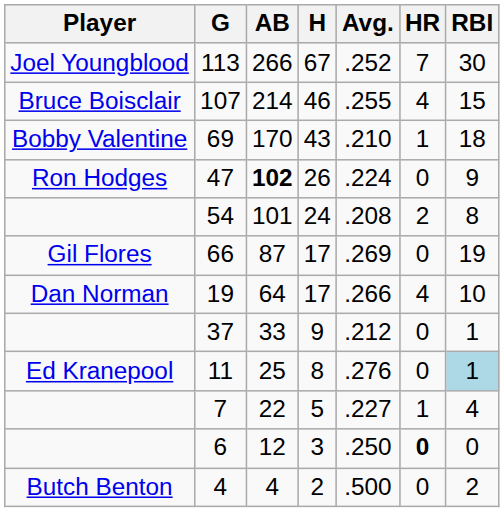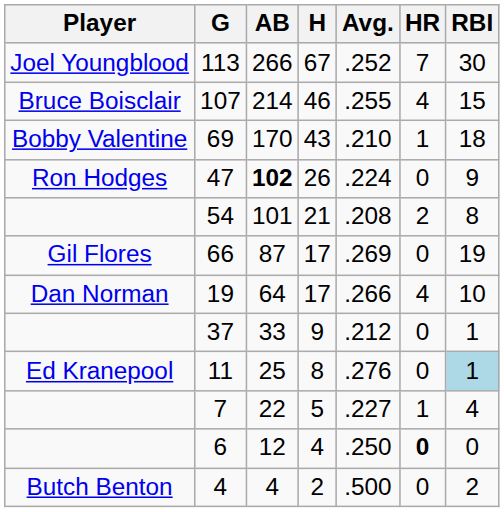(317, 216) 24 -> (317, 216) 21
(317, 448) 3 -> (317, 448) 4
